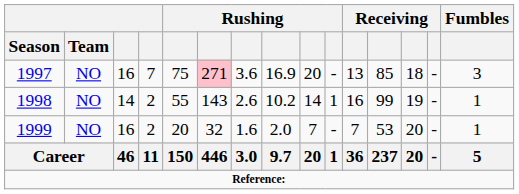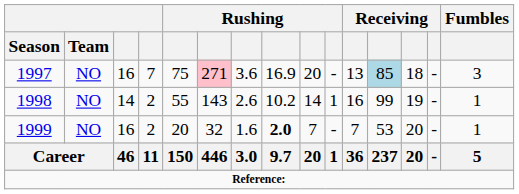(385, 73) no background -> (385, 73) lightblue background
(281, 128) normal -> (281, 128) bold
